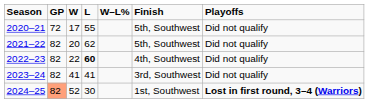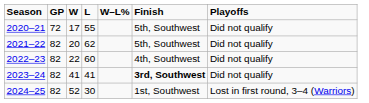(90, 59) bold -> (90, 59) normal
(167, 75) normal -> (170, 75) bold
(55, 91) lightsalmon background -> (55, 91) no background
(283, 91) bold -> (282, 91) normal
